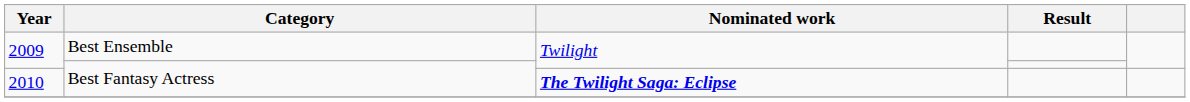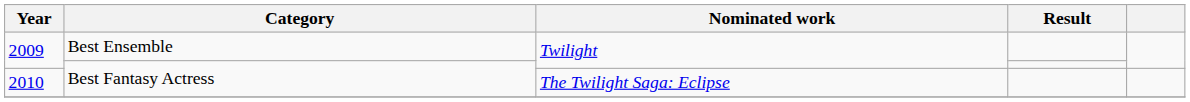(638, 82) bold -> (635, 82) normal
